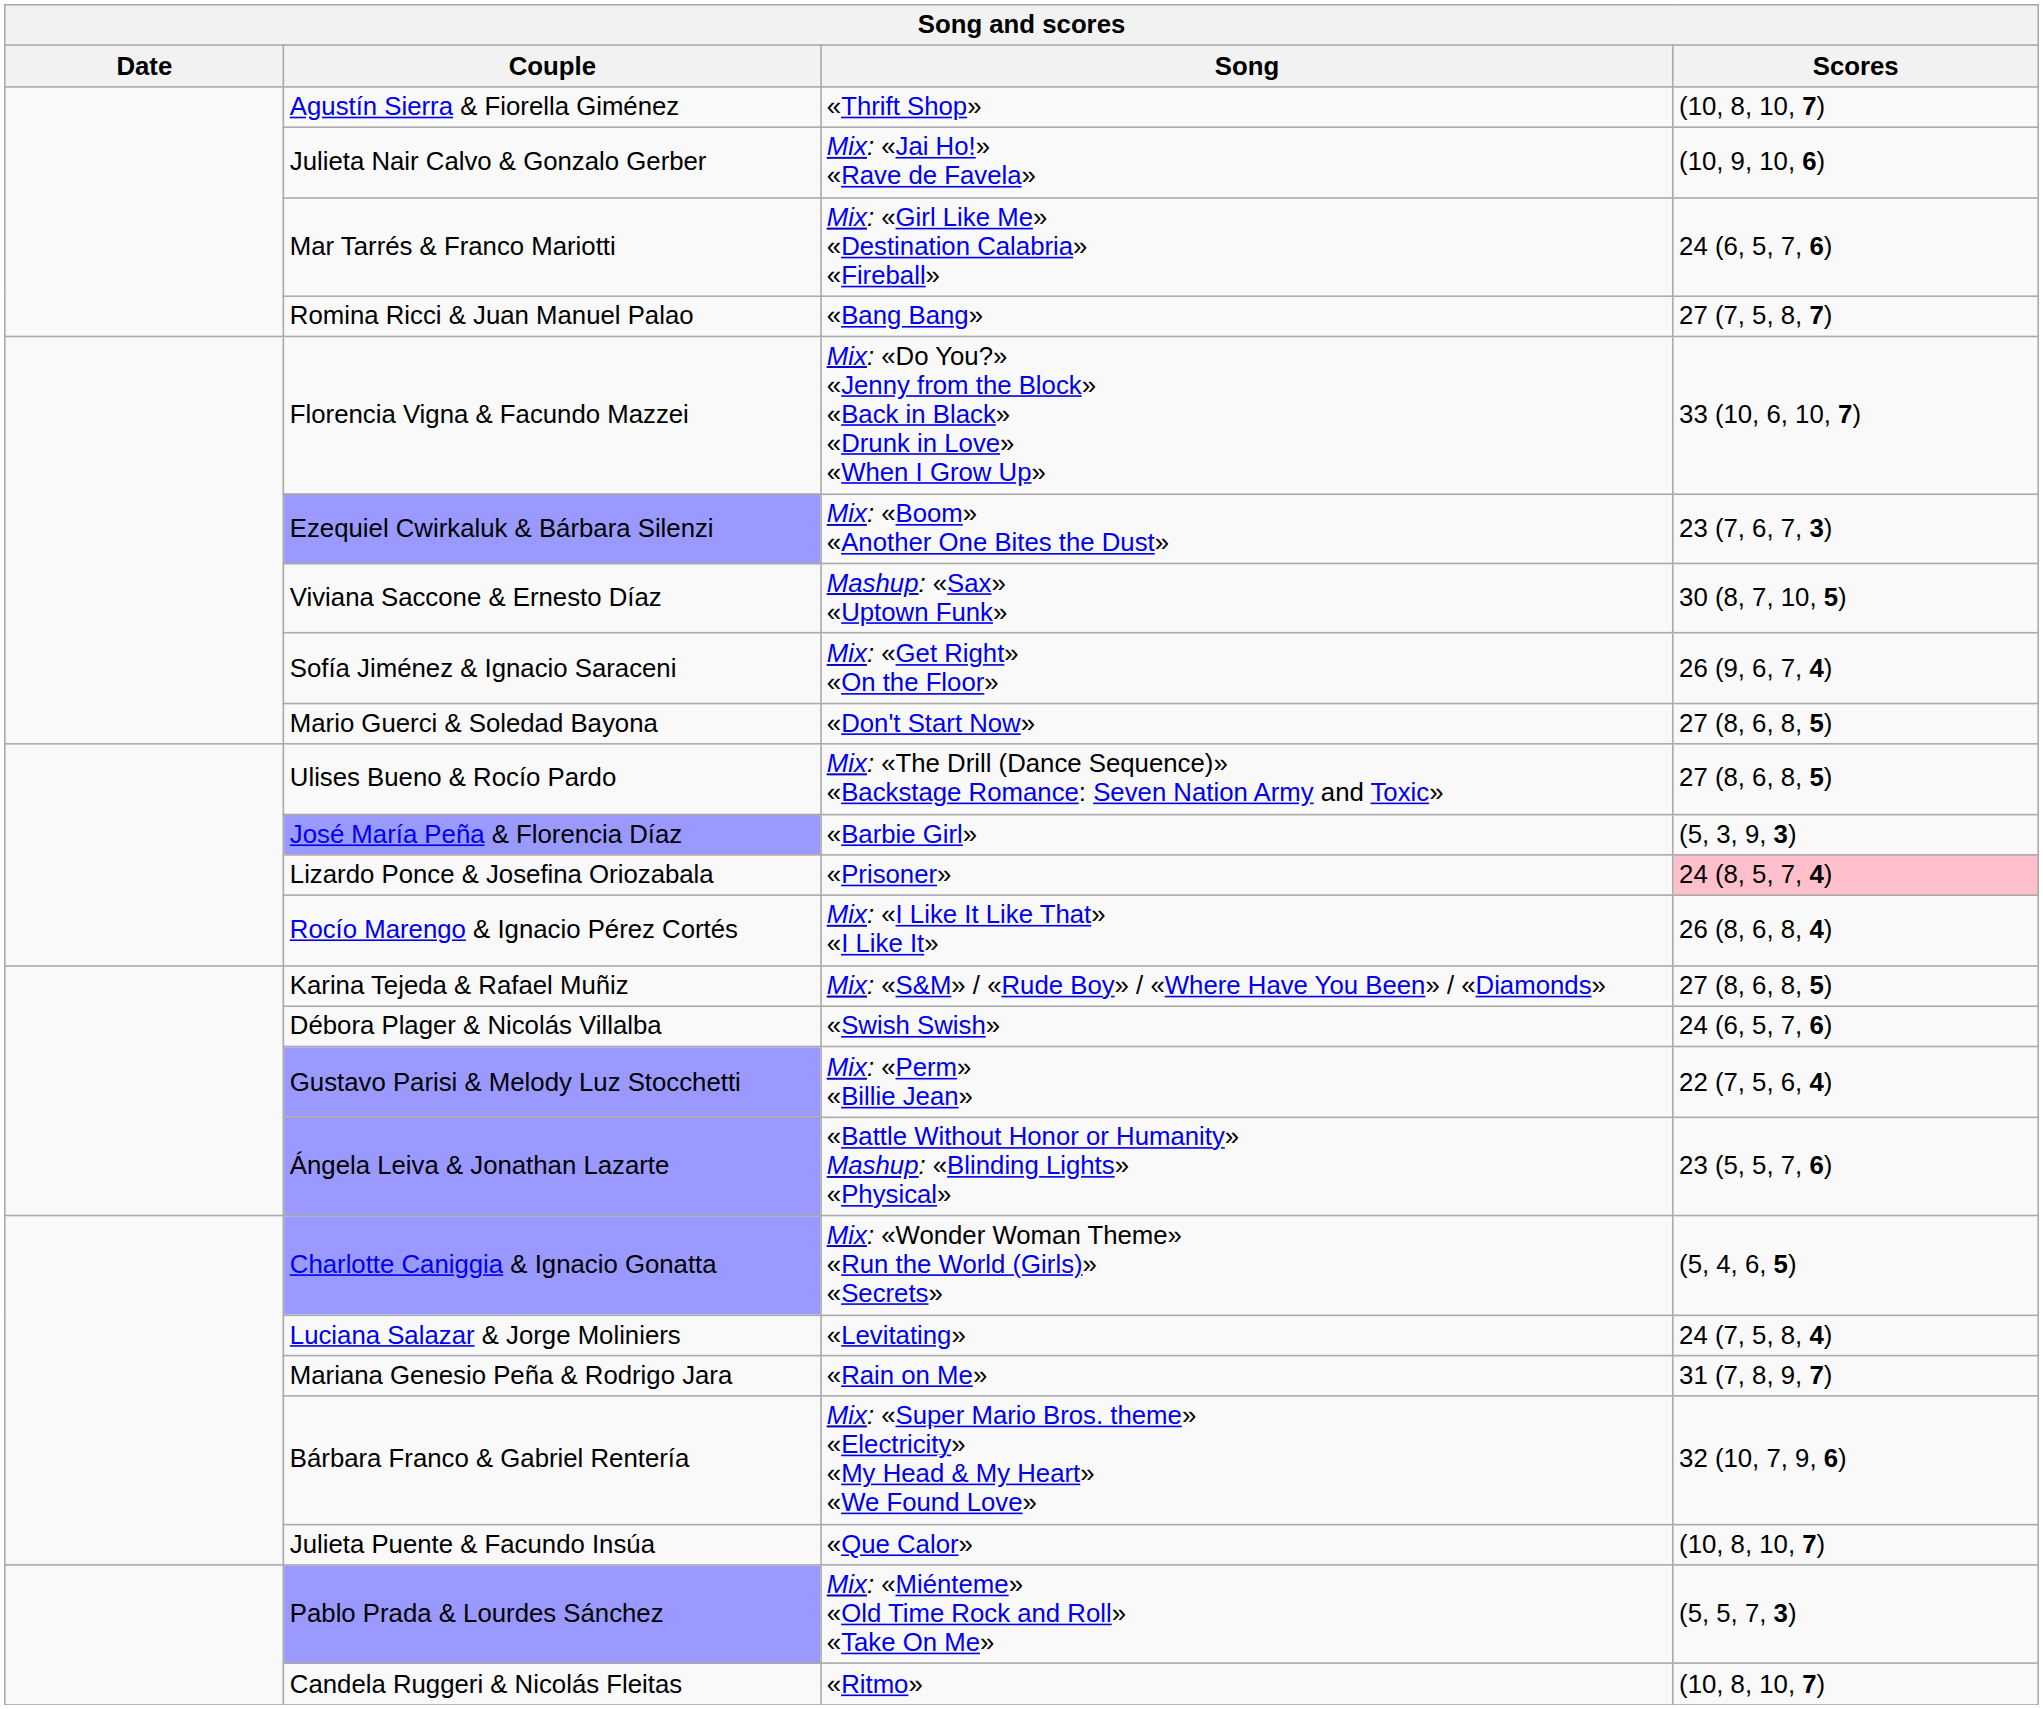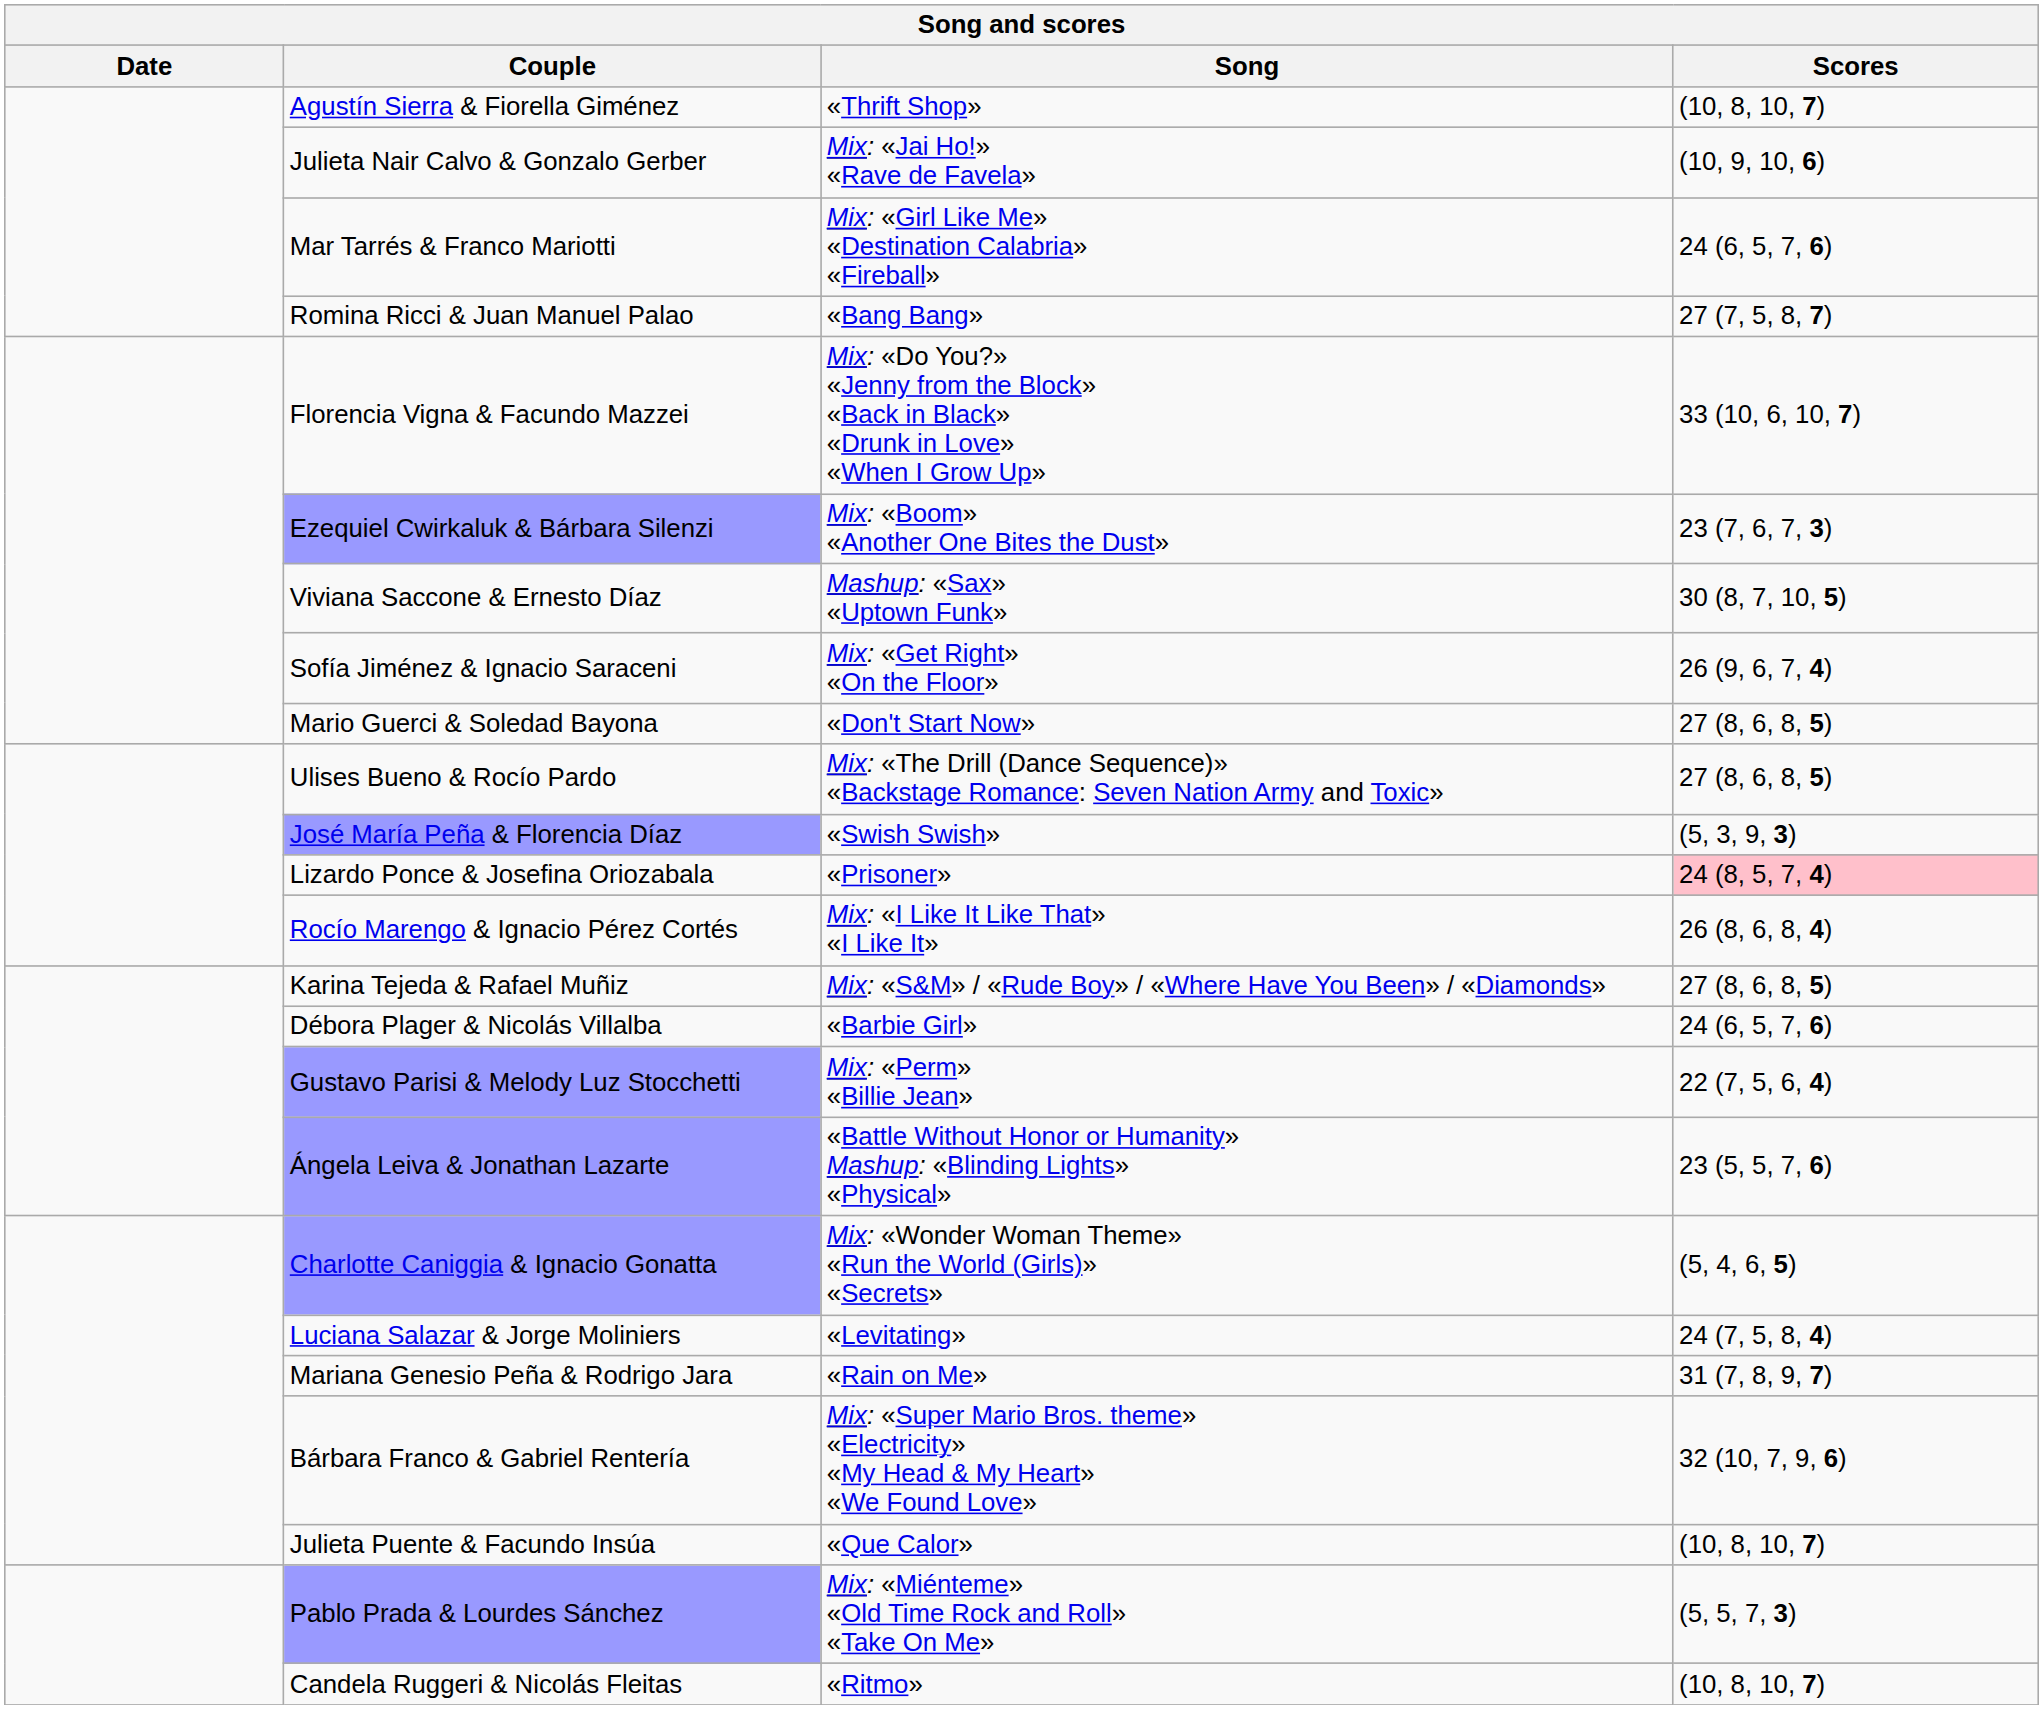(902, 833) «Barbie Girl» -> (913, 833) «Swish Swish»
(913, 1026) «Swish Swish» -> (902, 1026) «Barbie Girl»
